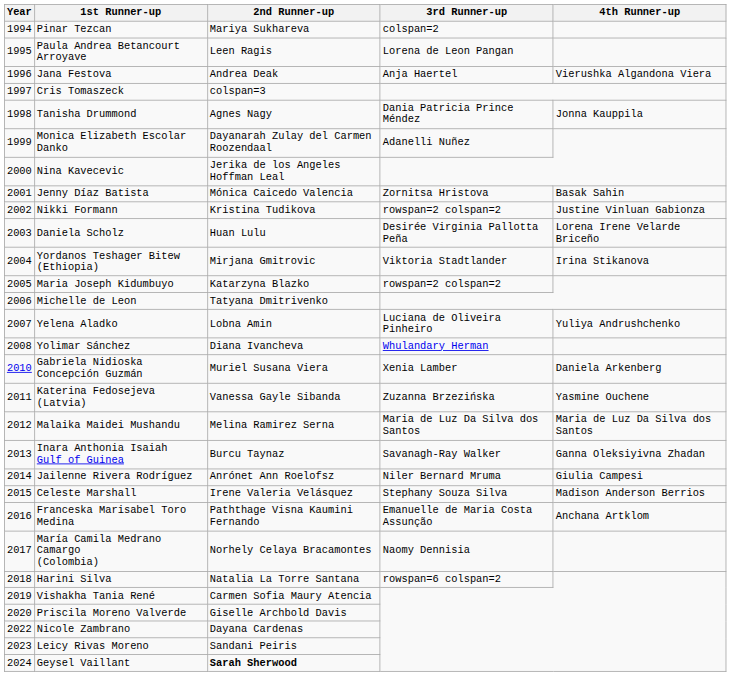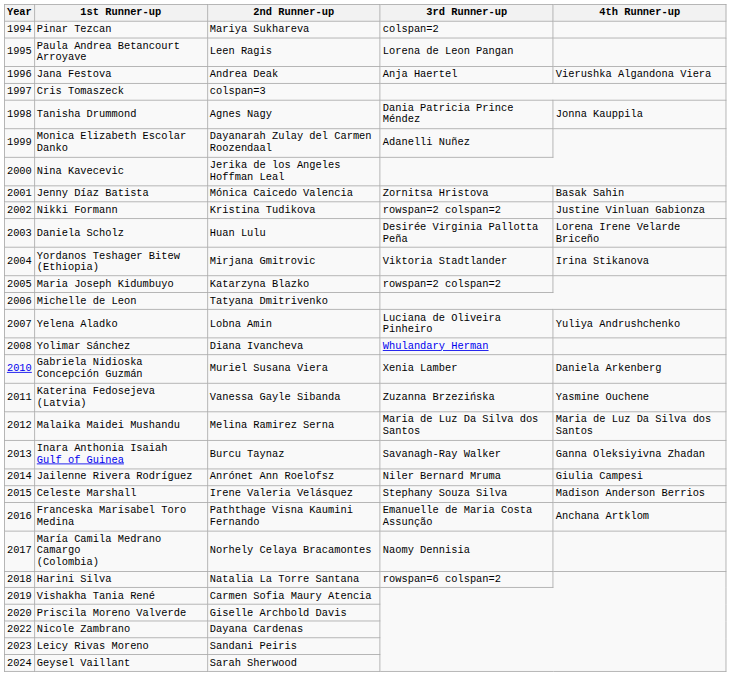(253, 663) bold -> (253, 663) normal
